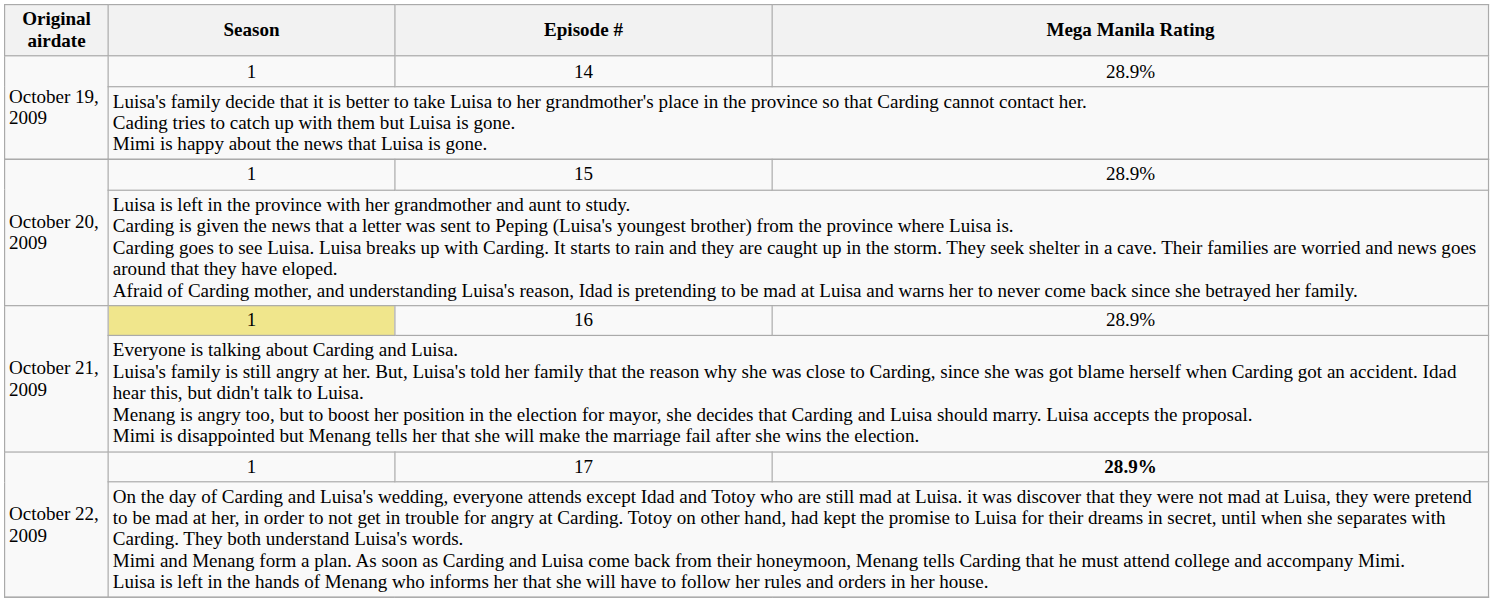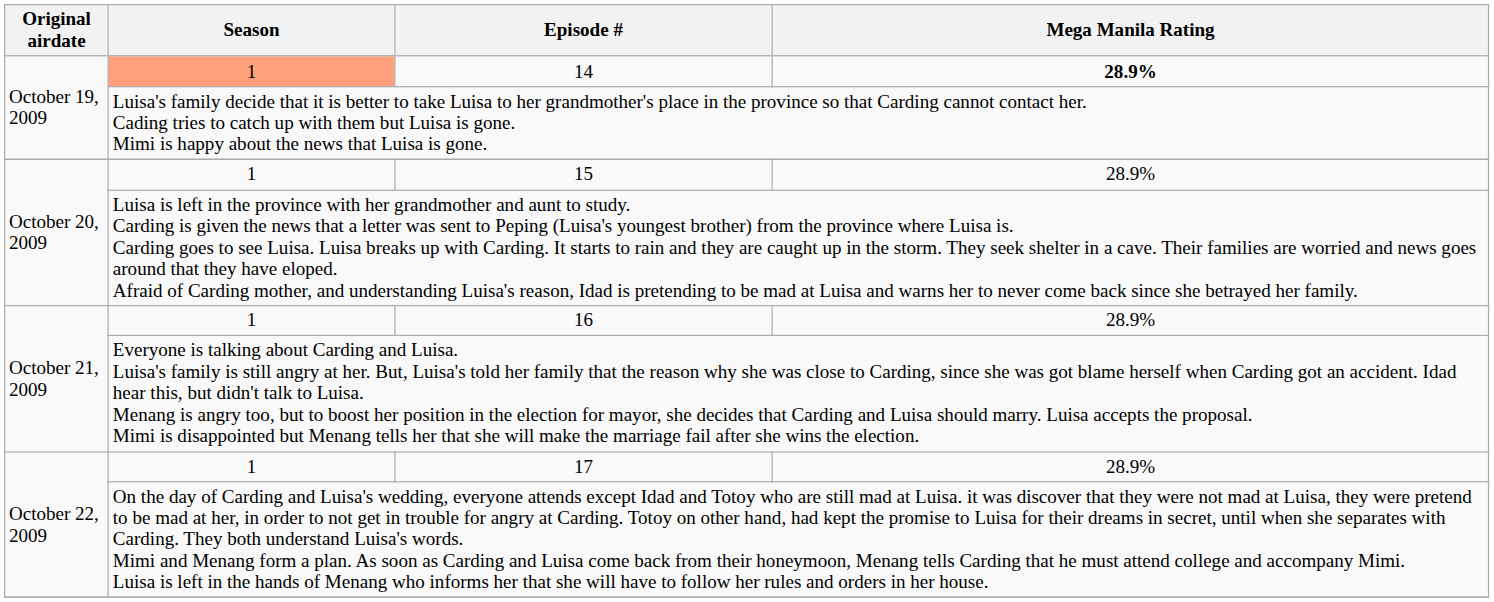(251, 71) no background -> (251, 71) lightsalmon background
(1131, 71) normal -> (1131, 71) bold
(251, 320) khaki background -> (251, 320) no background
(1131, 466) bold -> (1131, 466) normal
